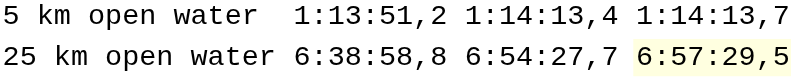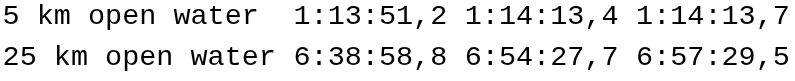(713, 58) lightyellow background -> (713, 58) no background
